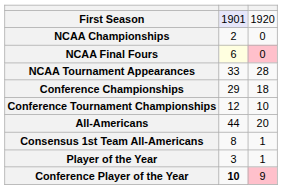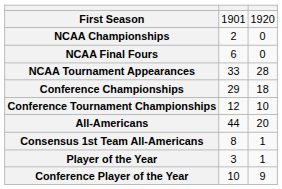(233, 19) lavender background -> (233, 19) no background
(233, 54) lightyellow background -> (233, 54) no background
(263, 54) pink background -> (263, 54) no background
(233, 176) bold -> (233, 176) normal
(263, 176) pink background -> (263, 176) no background
